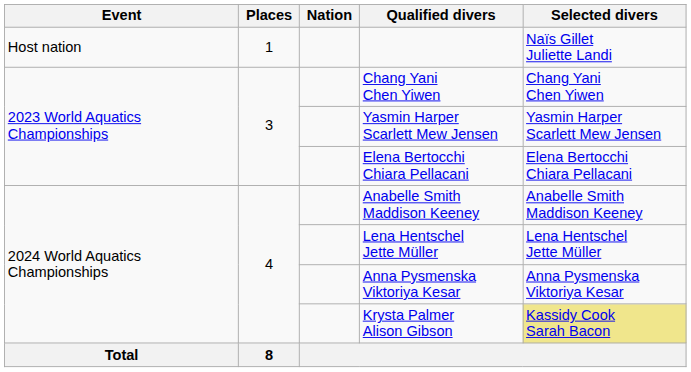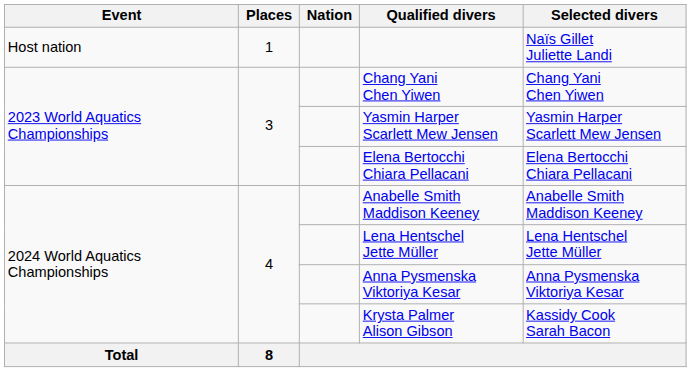(571, 323) khaki background -> (571, 323) no background
